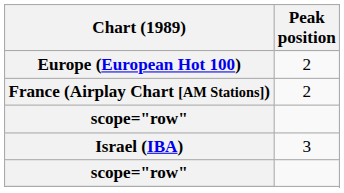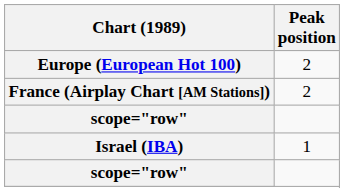(307, 145) 3 -> (307, 145) 1
